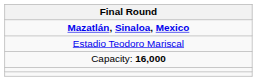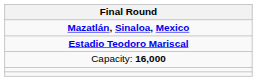(128, 43) normal -> (128, 43) bold
